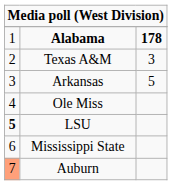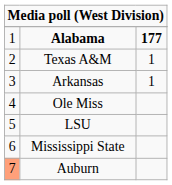(151, 37) 178 -> (151, 37) 177
(151, 59) 3 -> (151, 59) 1
(151, 81) 5 -> (151, 81) 1
(12, 125) bold -> (12, 125) normal
